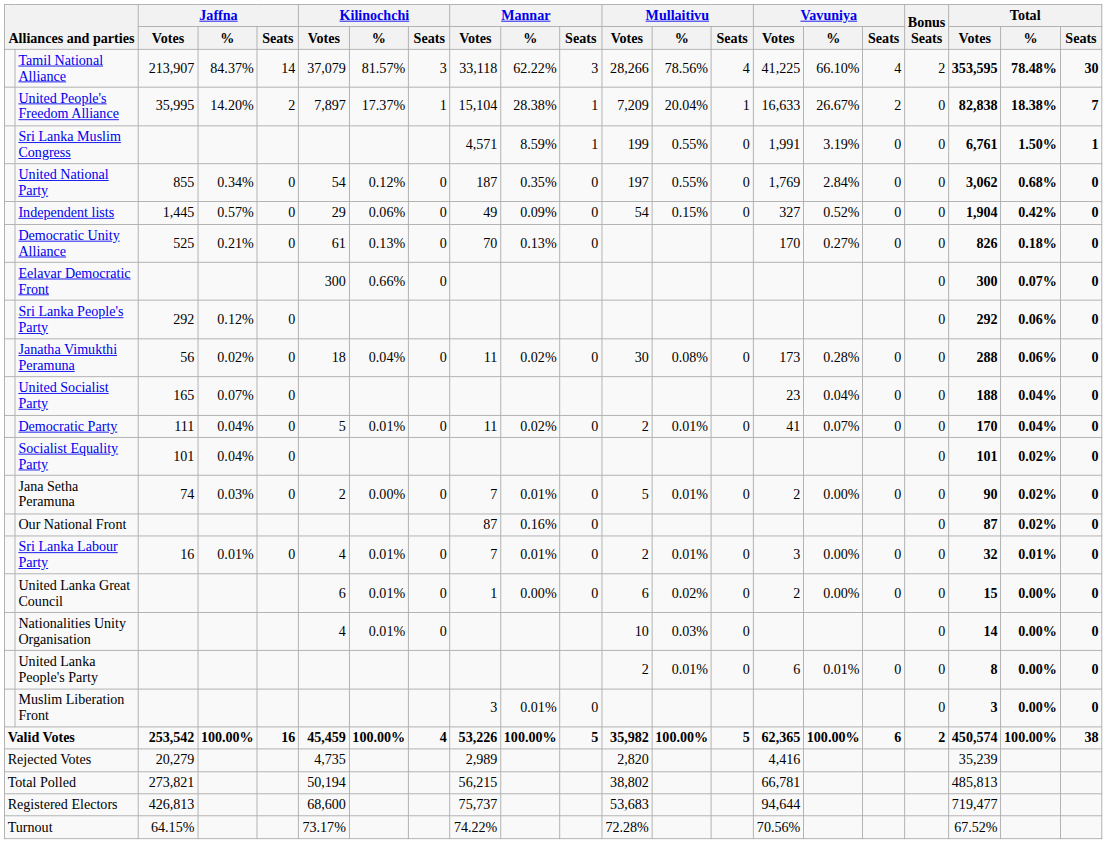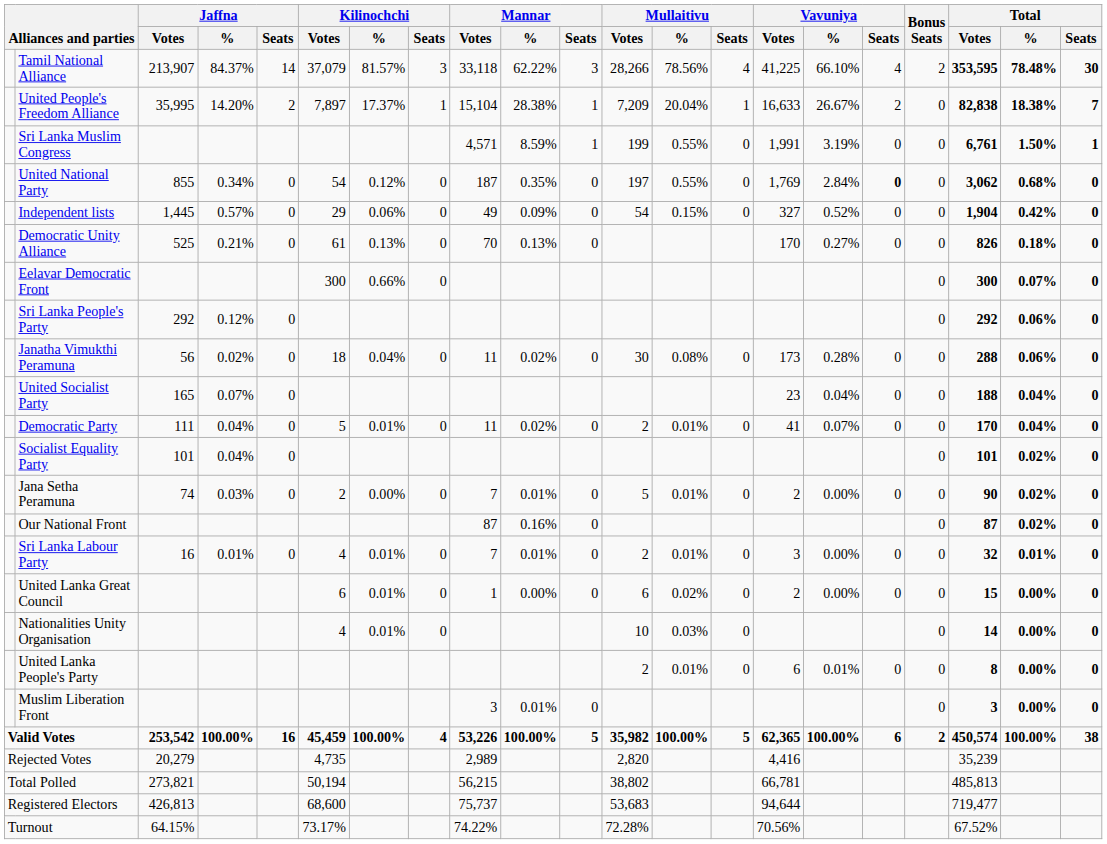(898, 182) normal -> (898, 182) bold
